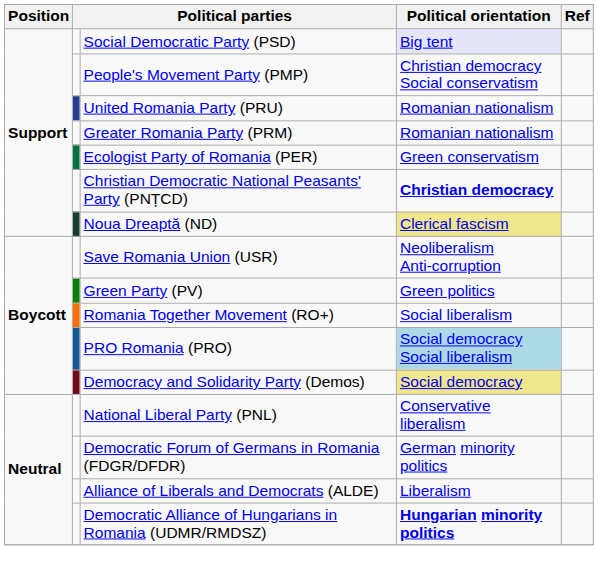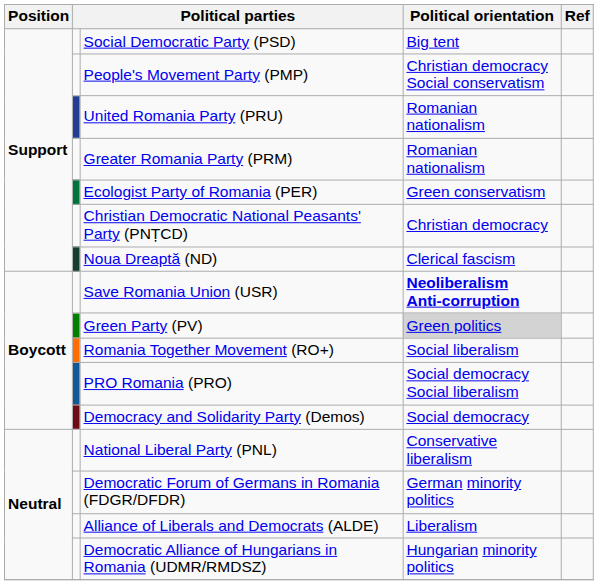(426, 41) lavender background -> (433, 41) no background
(477, 190) bold -> (477, 225) normal
(454, 224) khaki background -> (461, 258) no background
(450, 257) normal -> (463, 292) bold
(447, 290) no background -> (454, 325) lightgrey background
(461, 348) lightblue background -> (468, 383) no background
(461, 382) khaki background -> (468, 416) no background
(471, 524) bold -> (472, 559) normal
